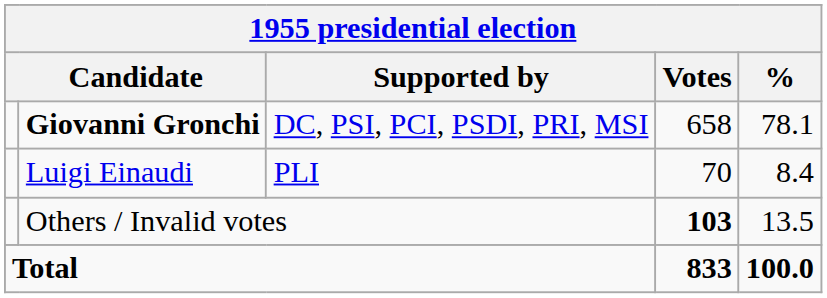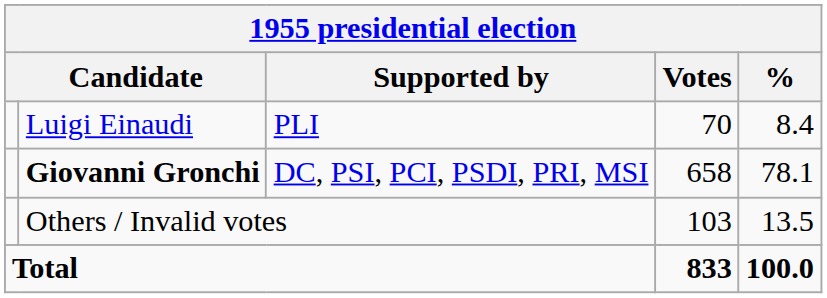rows swapped: (143, 124) <-> (109, 172)
(709, 220) bold -> (709, 220) normal
